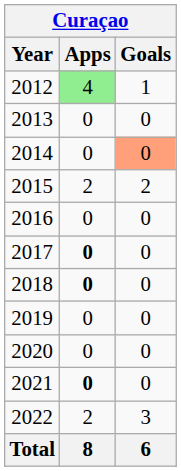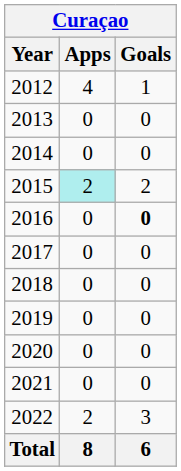(88, 86) lightgreen background -> (88, 86) no background
(146, 152) lightsalmon background -> (146, 152) no background
(88, 185) no background -> (88, 185) paleturquoise background
(146, 218) normal -> (146, 218) bold
(88, 251) bold -> (88, 251) normal
(88, 284) bold -> (88, 284) normal
(88, 383) bold -> (88, 383) normal
